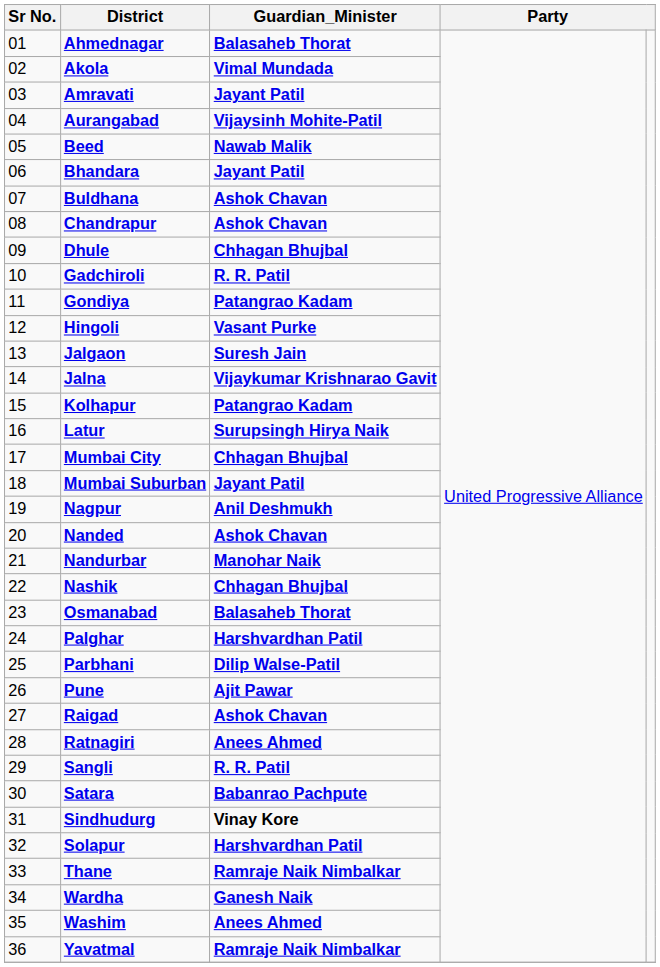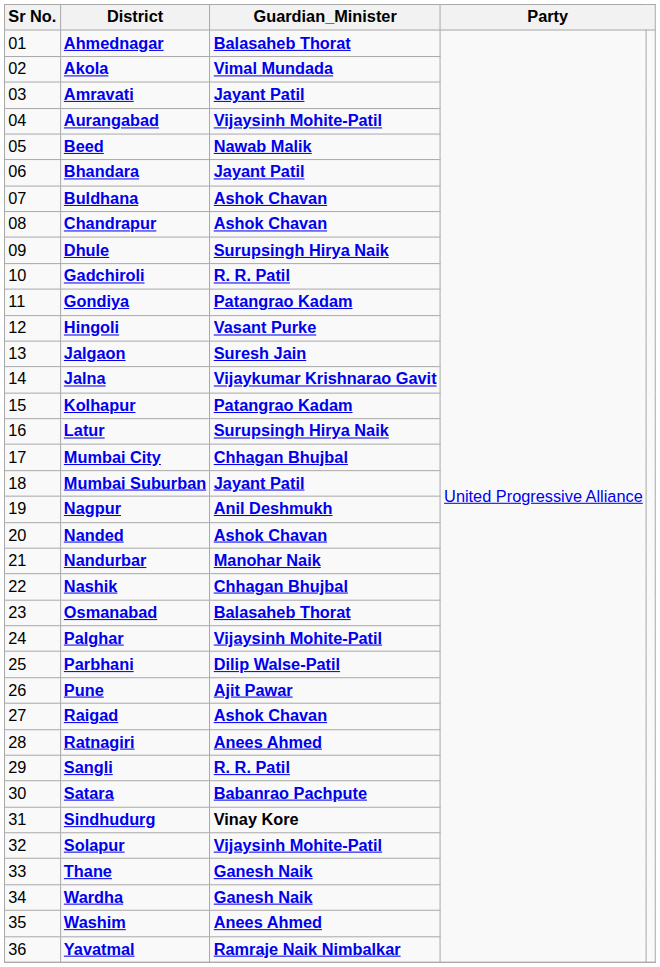(281, 250) Chhagan Bhujbal -> (301, 250) Surupsingh Hirya Naik
(288, 638) Harshvardhan Patil -> (298, 638) Vijaysinh Mohite-Patil
(288, 845) Harshvardhan Patil -> (298, 845) Vijaysinh Mohite-Patil
(307, 871) Ramraje Naik Nimbalkar -> (263, 871) Ganesh Naik
